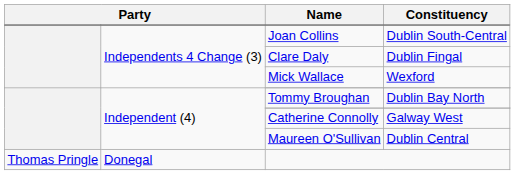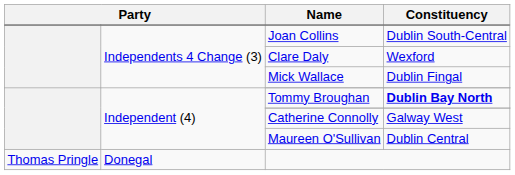(424, 56) Dublin Fingal -> (411, 56) Wexford
(411, 77) Wexford -> (424, 77) Dublin Fingal
(436, 97) normal -> (439, 97) bold
